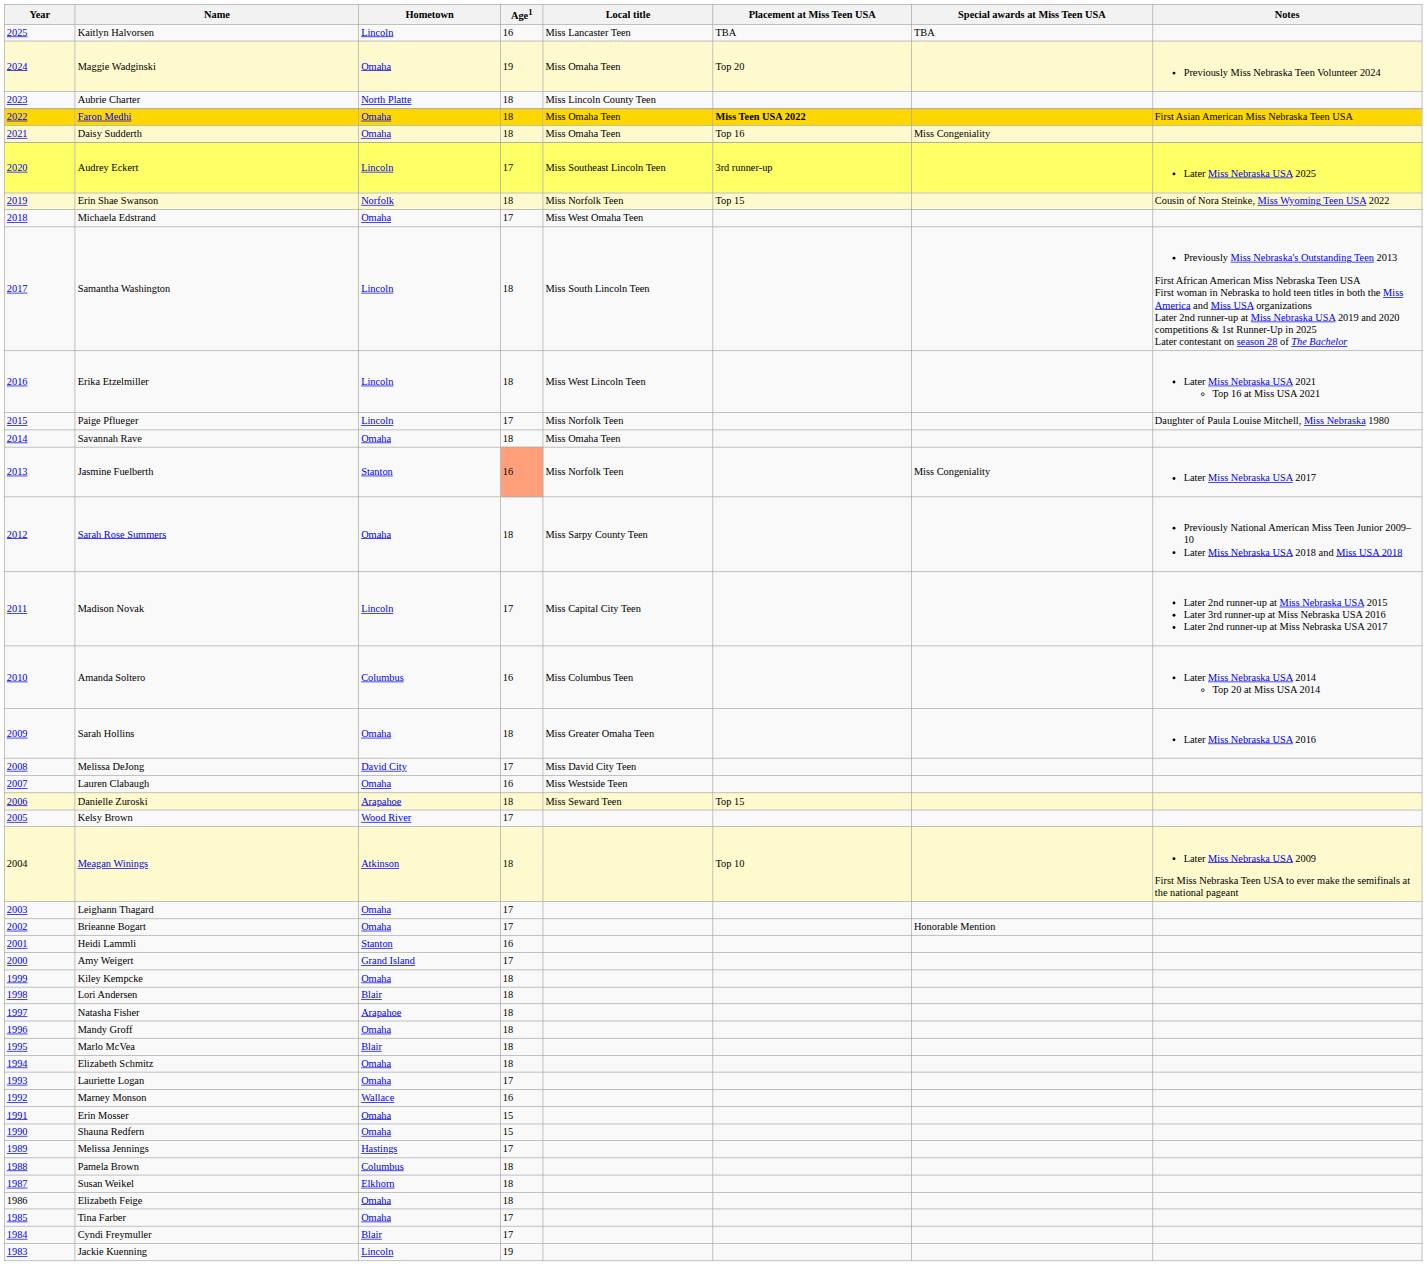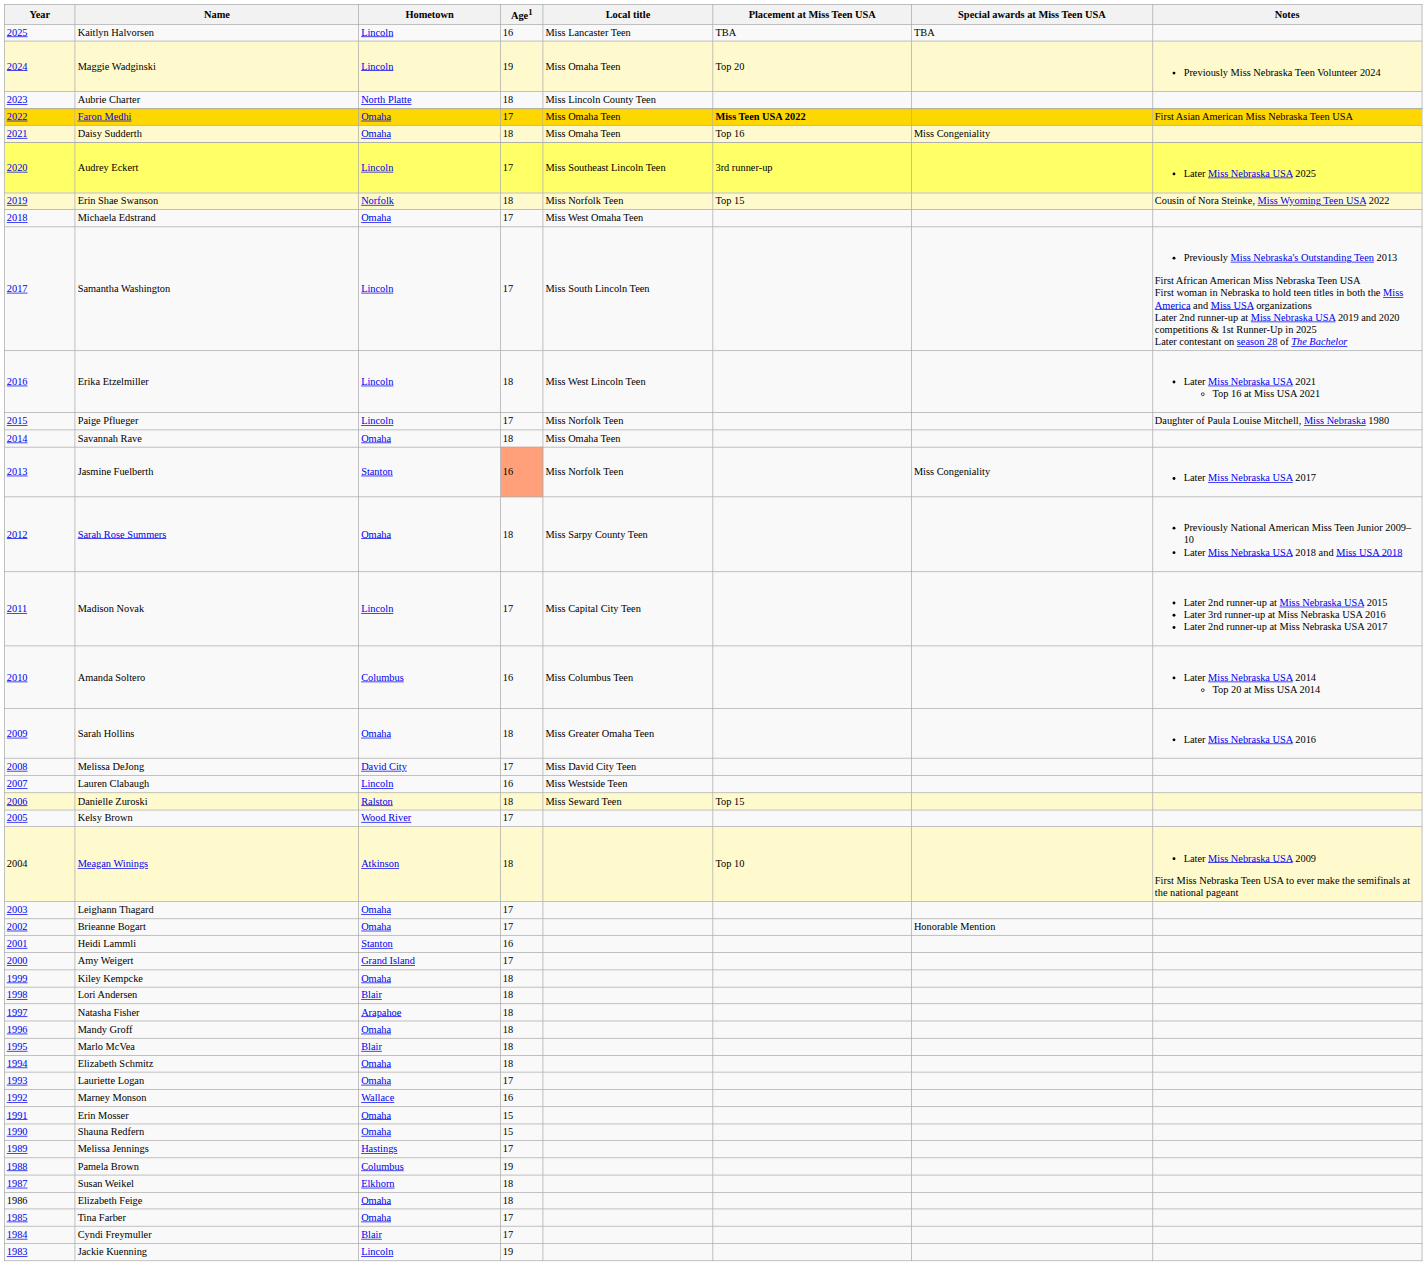(376, 66) Omaha -> (377, 66) Lincoln
(508, 117) 18 -> (508, 117) 17
(508, 289) 18 -> (508, 289) 17
(376, 784) Omaha -> (377, 784) Lincoln
(381, 801) Arapahoe -> (377, 801) Ralston
(508, 1166) 18 -> (508, 1166) 19
